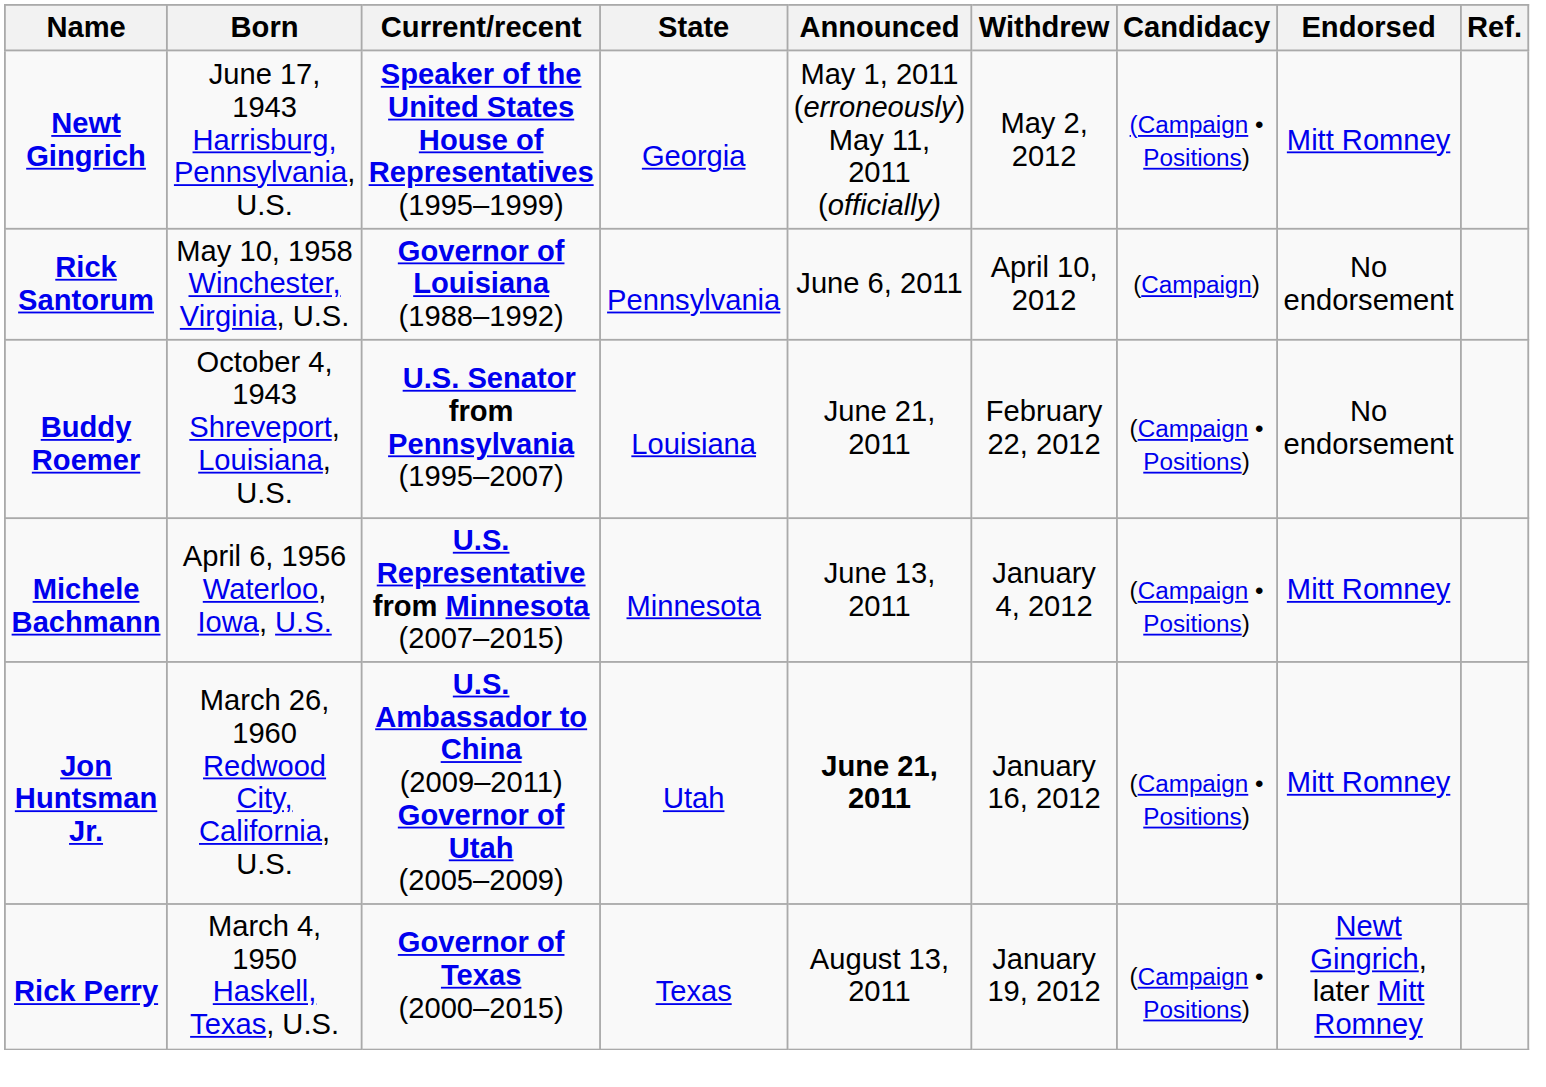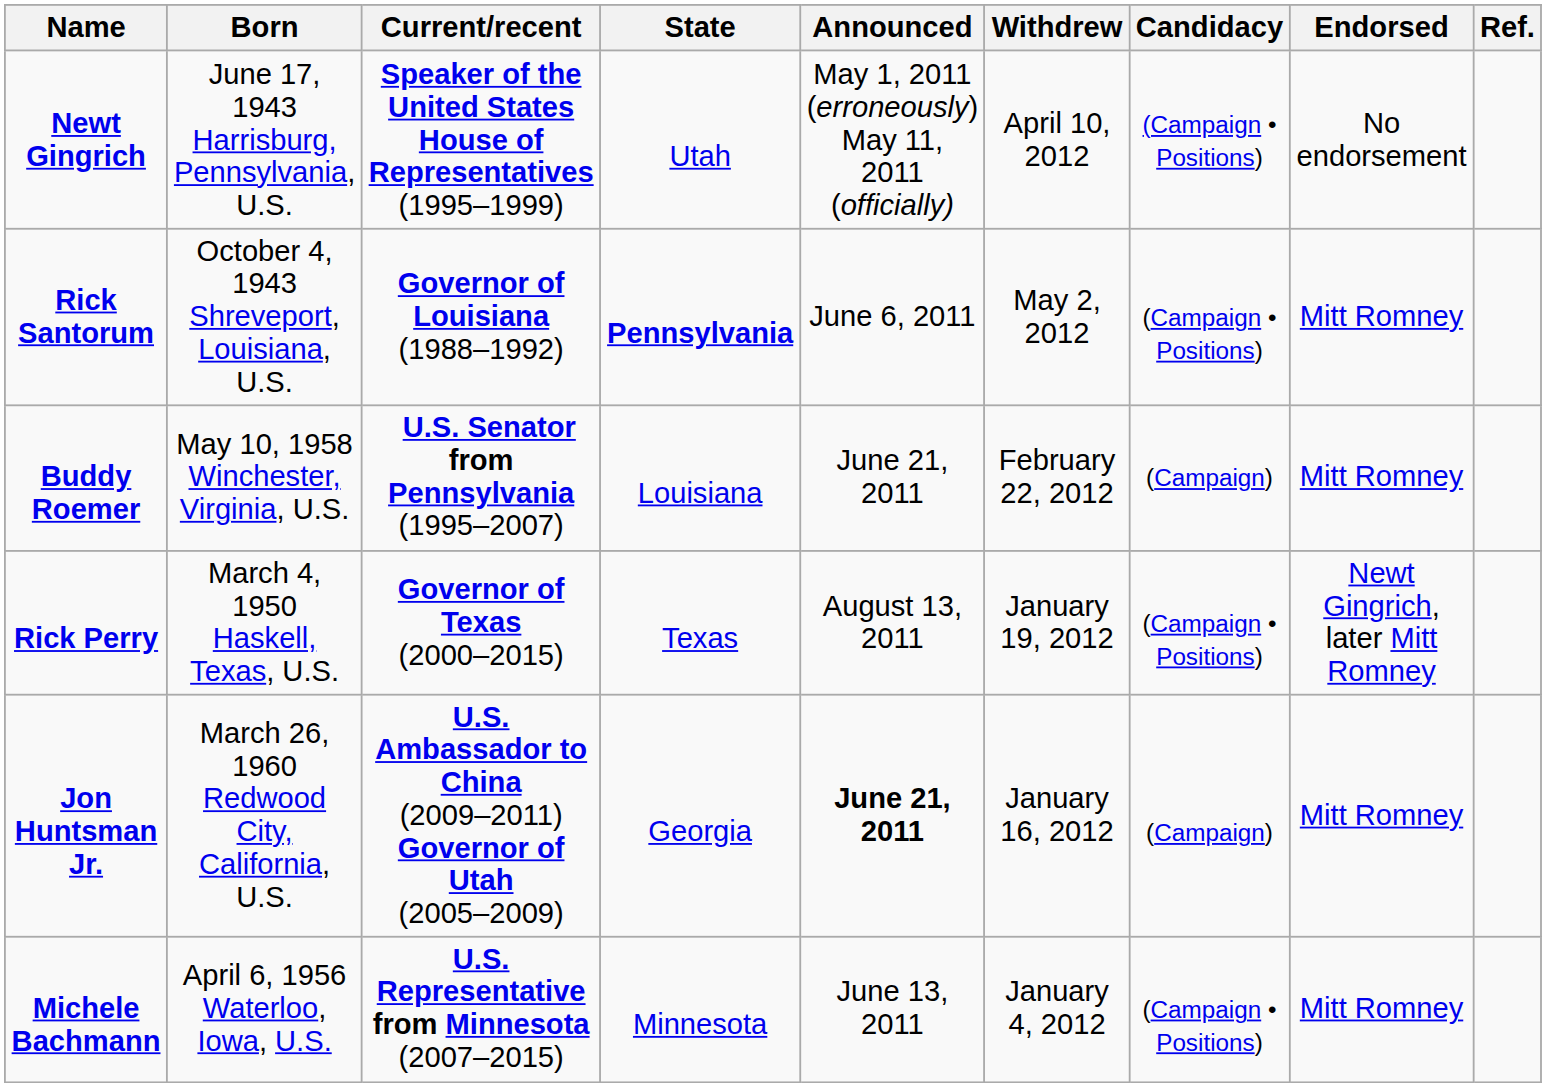(694, 155) Georgia -> (700, 155) Utah
(1044, 139) May 2, 2012 -> (1057, 139) April 10, 2012
(1369, 139) Mitt Romney -> (1382, 139) No endorsement
(265, 283) May 10, 1958 Winchester, Virginia, U.S. -> (265, 316) October 4, 1943 Shreveport, Louisiana, U.S.
(694, 300) normal -> (700, 332) bold
(1044, 283) April 10, 2012 -> (1057, 316) May 2, 2012
(1197, 285) (Campaign) -> (1209, 334) (Campaign • Positions)
(1369, 283) No endorsement -> (1382, 316) Mitt Romney
(265, 428) October 4, 1943 Shreveport, Louisiana, U.S. -> (265, 477) May 10, 1958 Winchester, Virginia, U.S.
(1197, 446) (Campaign • Positions) -> (1209, 479) (Campaign)
(1369, 428) No endorsement -> (1382, 477) Mitt Romney
rows swapped: (86, 992) <-> (86, 605)
(694, 799) Utah -> (700, 831) Georgia
(1197, 800) (Campaign • Positions) -> (1209, 833) (Campaign)
